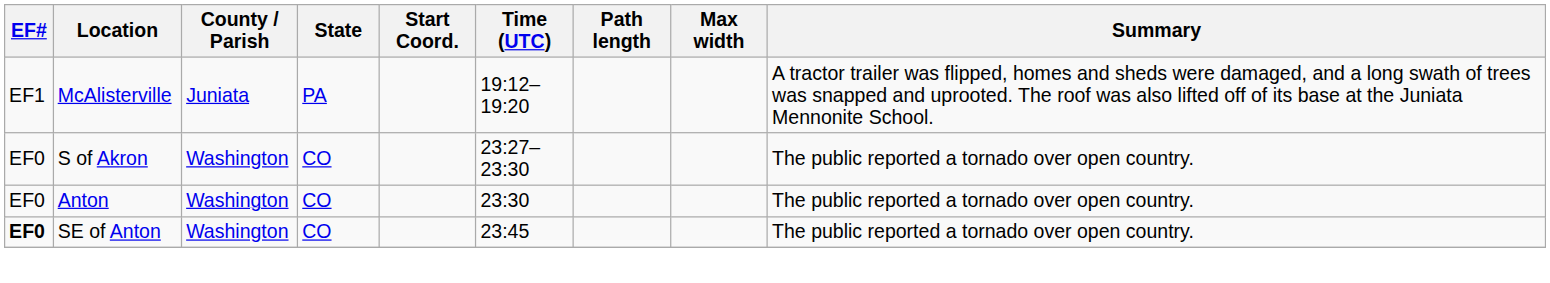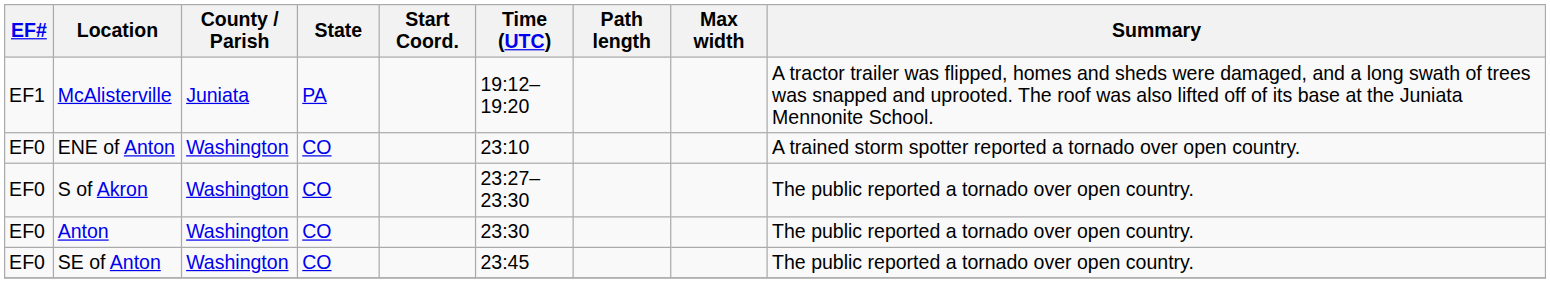+ row: (116, 147)
(27, 231) bold -> (27, 262) normal
